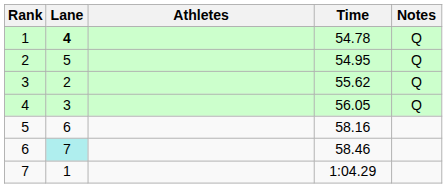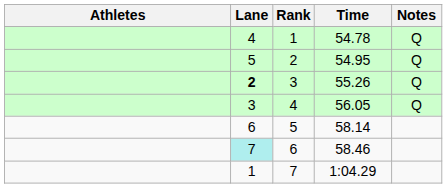columns swapped: (25, 15) <-> (201, 15)
(67, 37) bold -> (252, 37) normal
(67, 82) normal -> (252, 82) bold
(353, 82) 55.62 -> (353, 82) 55.26
(353, 127) 58.16 -> (353, 127) 58.14
